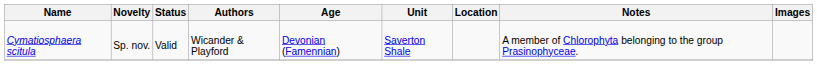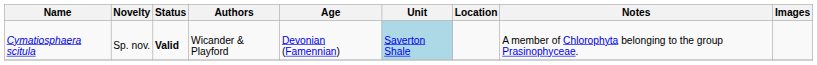(166, 46) normal -> (167, 46) bold
(405, 46) no background -> (405, 46) lightblue background
